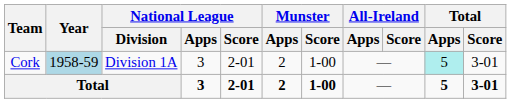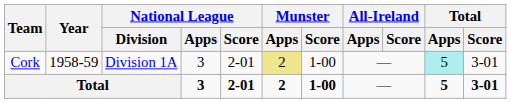(74, 62) lightblue background -> (74, 62) no background
(282, 62) no background -> (282, 62) khaki background
